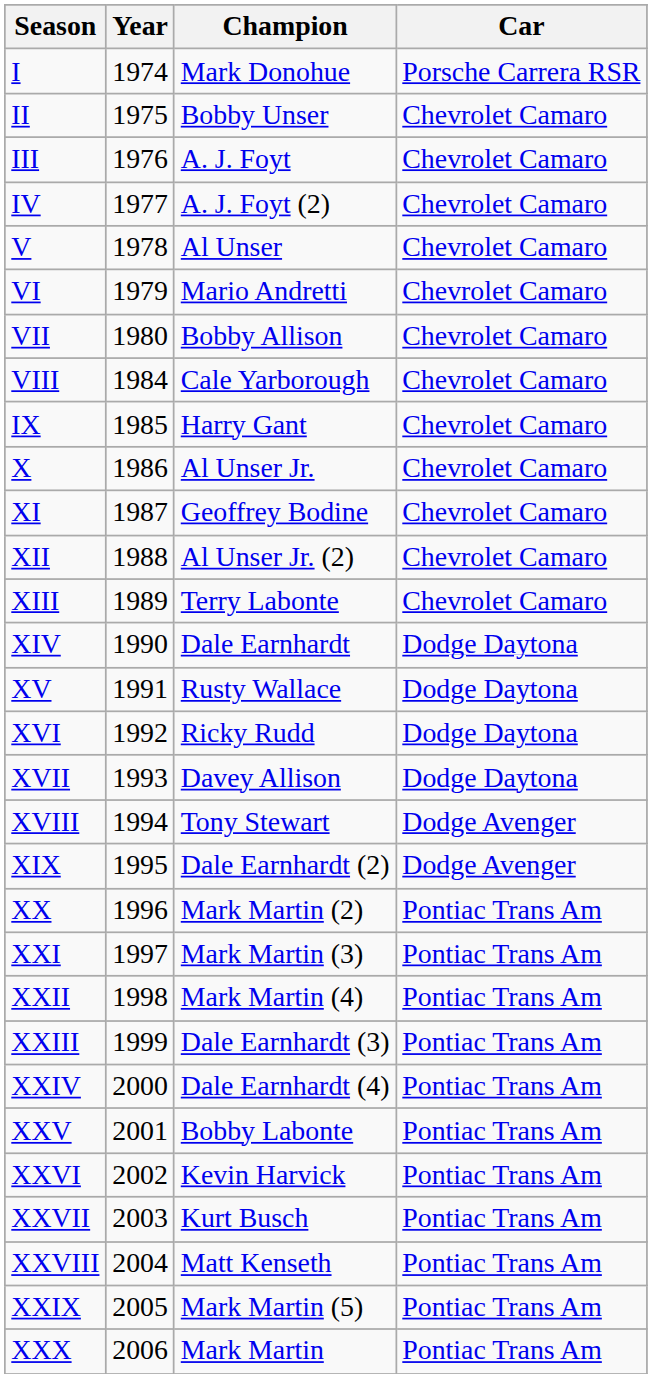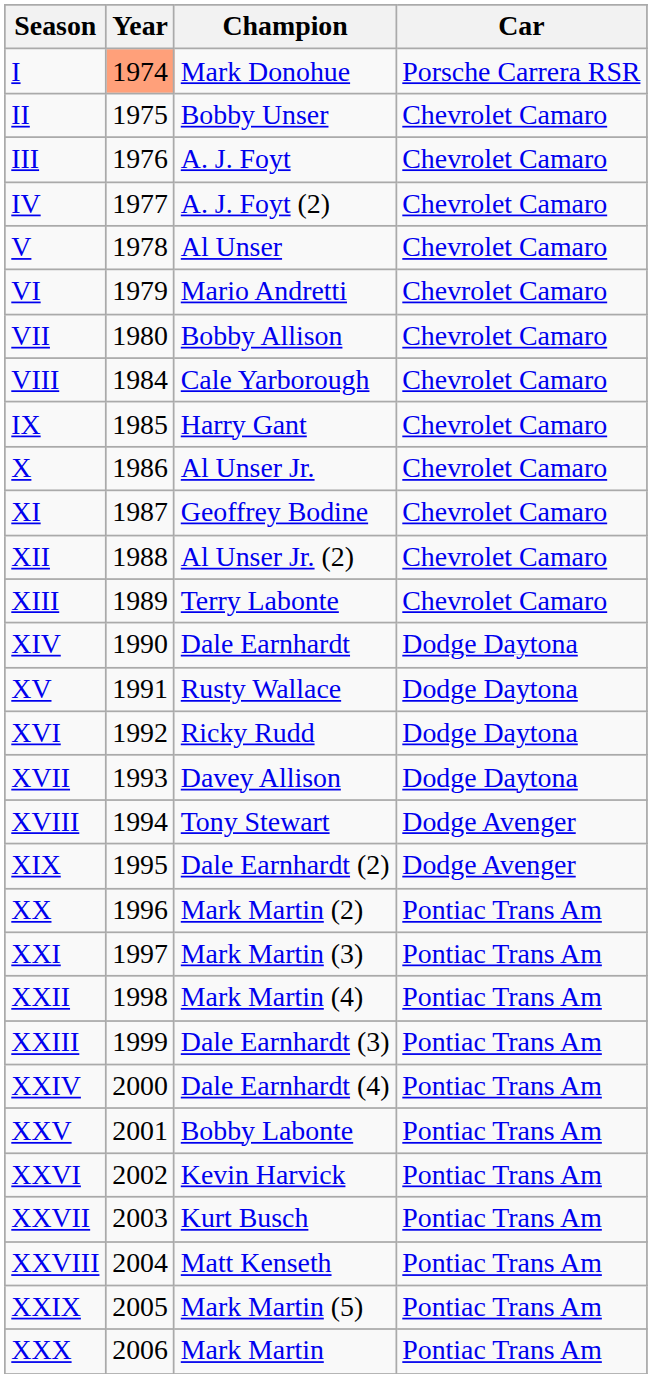(140, 70) no background -> (140, 70) lightsalmon background
